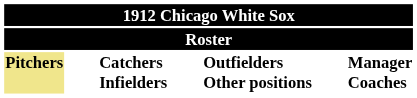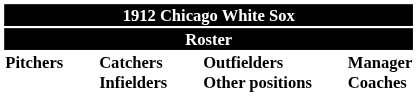(34, 62) khaki background -> (34, 62) no background
